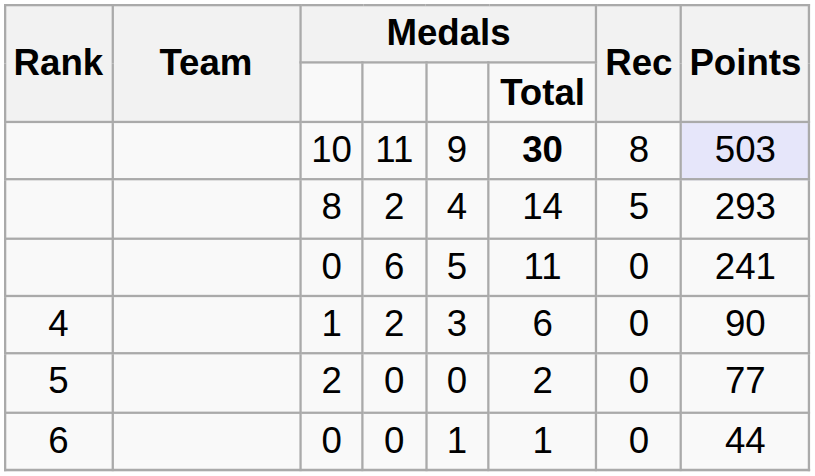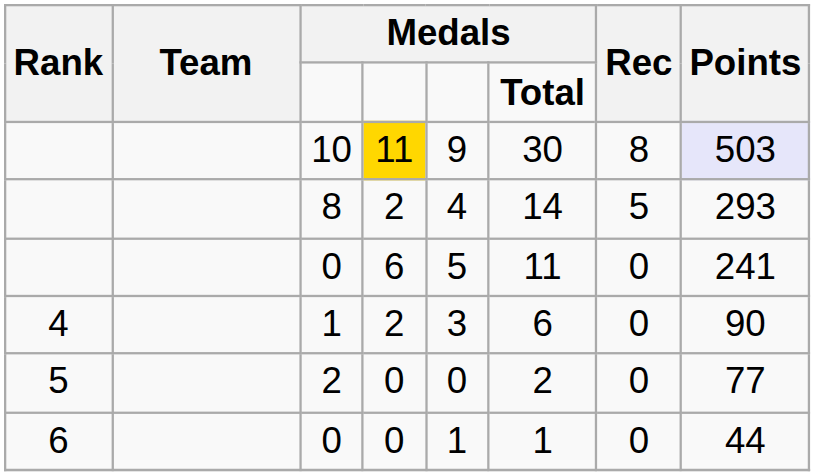(394, 149) no background -> (394, 149) gold background
(543, 149) bold -> (543, 149) normal
